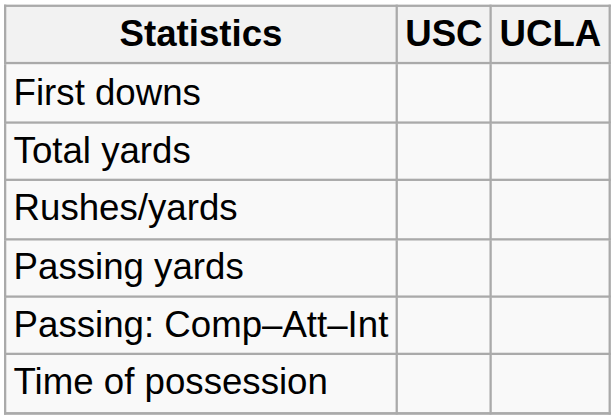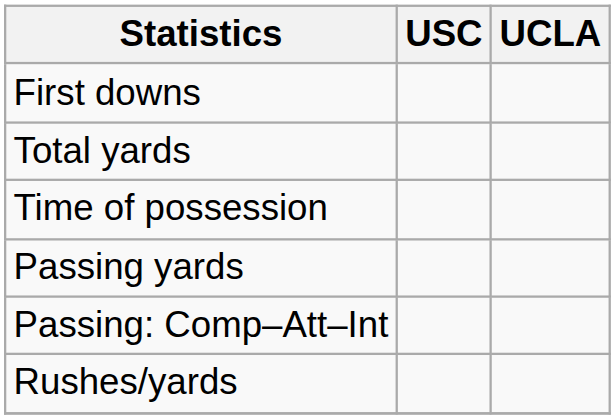rows swapped: (126, 208) <-> (171, 382)
